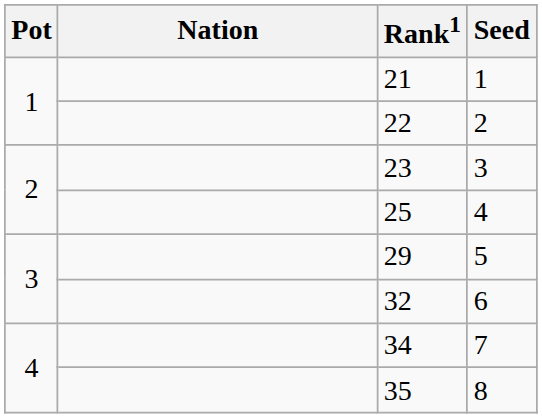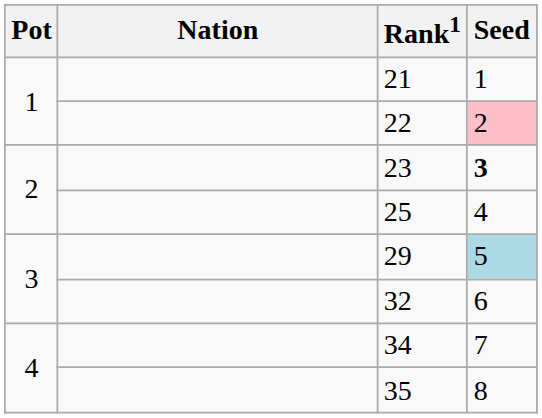(481, 123) no background -> (481, 123) pink background
(481, 167) normal -> (481, 167) bold
(481, 256) no background -> (481, 256) lightblue background
